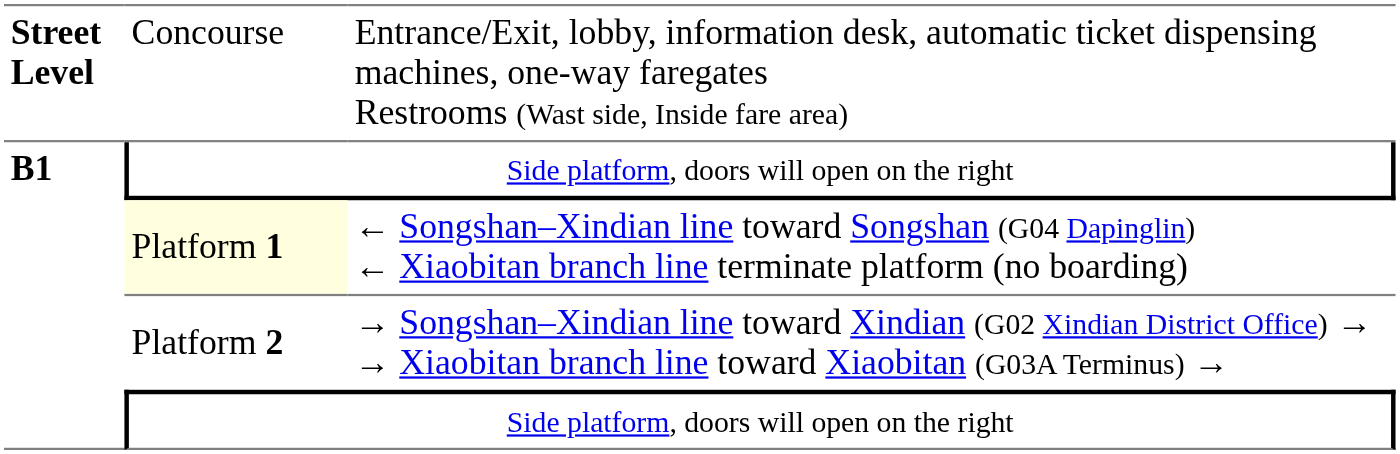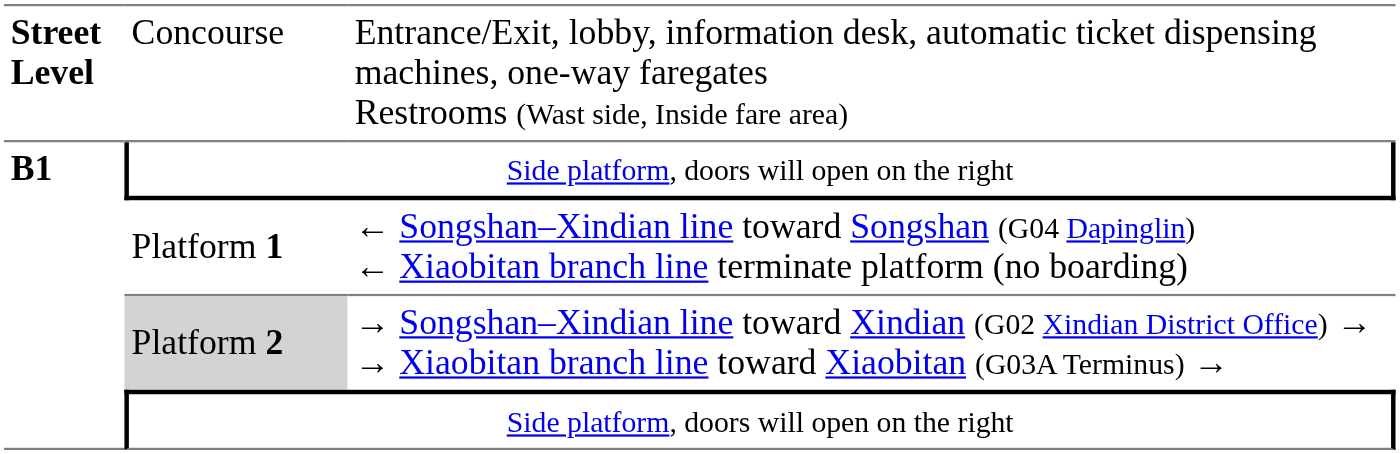(207, 246) lightyellow background -> (207, 246) no background
(207, 342) no background -> (207, 342) lightgrey background
